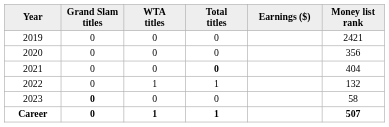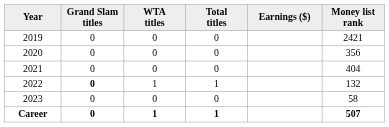(216, 68) bold -> (216, 68) normal
(92, 84) normal -> (92, 84) bold
(92, 99) bold -> (92, 99) normal
